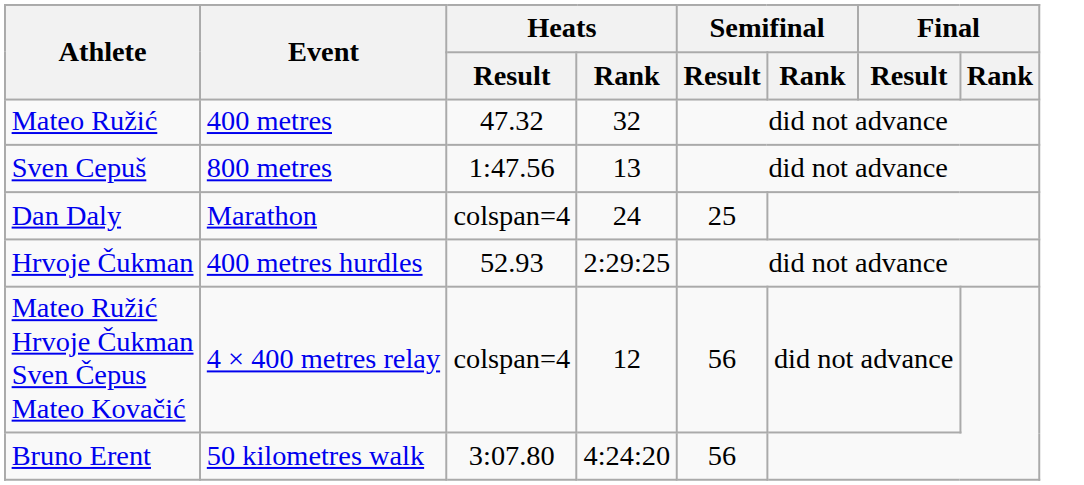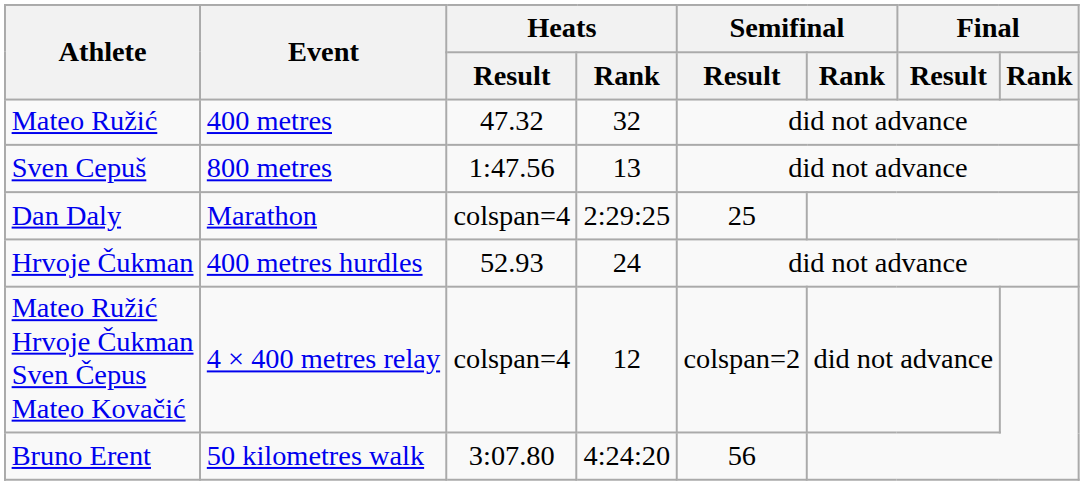(627, 215) 24 -> (627, 215) 2:29:25
(627, 262) 2:29:25 -> (627, 262) 24
(722, 359) 56 -> (742, 359) colspan=2
